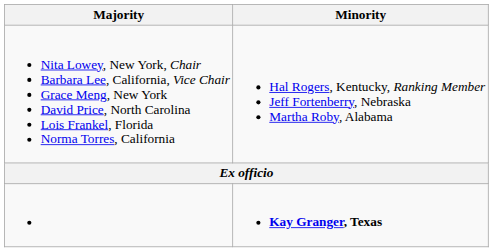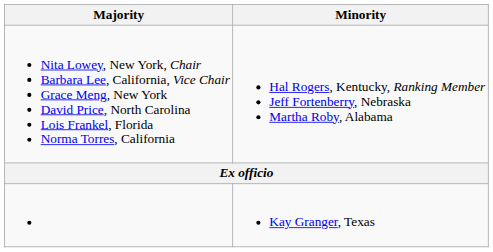(361, 223) bold -> (361, 223) normal
